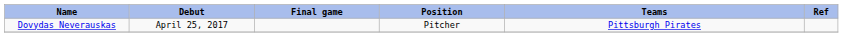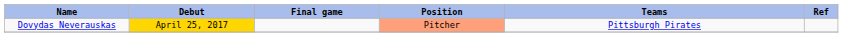(192, 25) no background -> (192, 25) gold background
(442, 25) no background -> (442, 25) lightsalmon background
